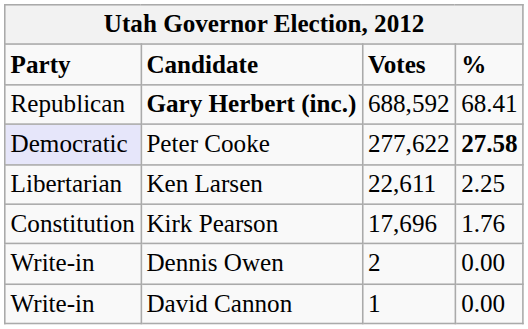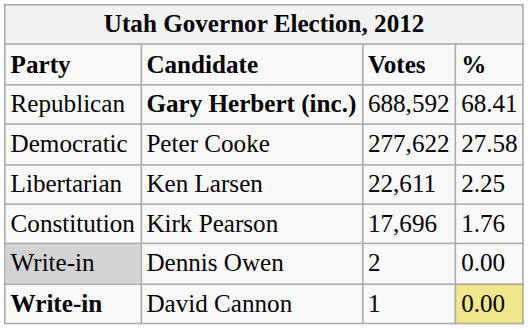(69, 143) lavender background -> (69, 143) no background
(489, 143) bold -> (489, 143) normal
(53, 263) no background -> (53, 263) lightgrey background
(53, 303) normal -> (56, 303) bold
(483, 303) no background -> (483, 303) khaki background
